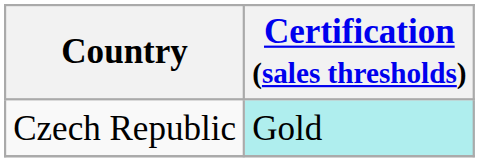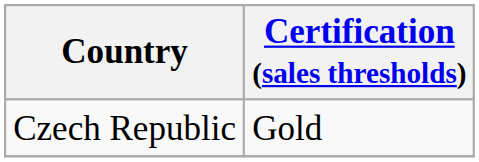(287, 127) paleturquoise background -> (287, 127) no background
